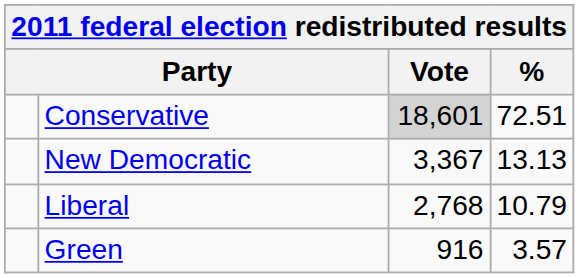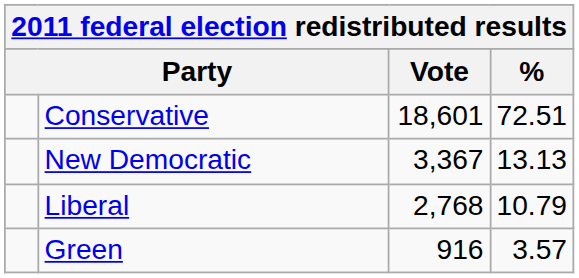(440, 116) lightgrey background -> (440, 116) no background
